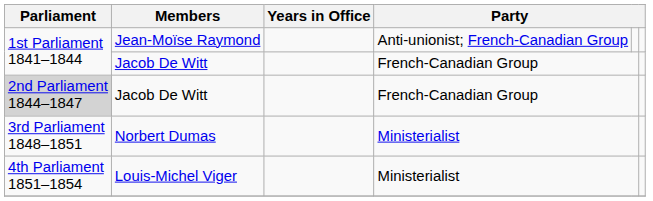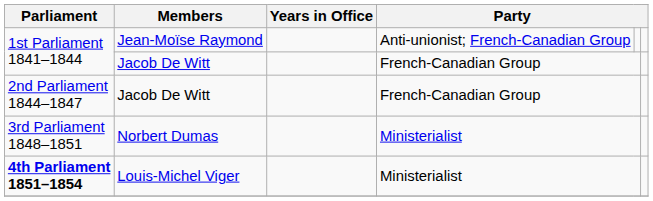(58, 95) lightgrey background -> (58, 95) no background
(56, 176) normal -> (59, 176) bold
